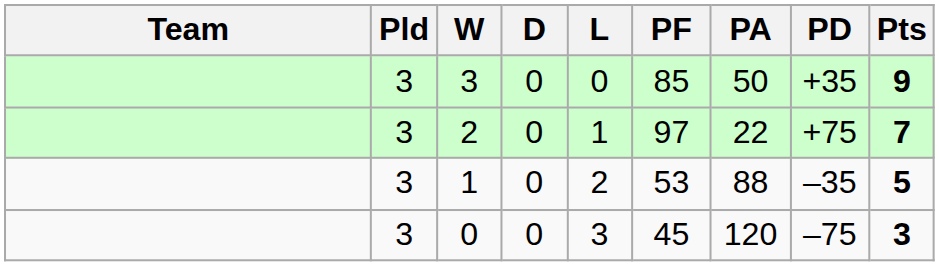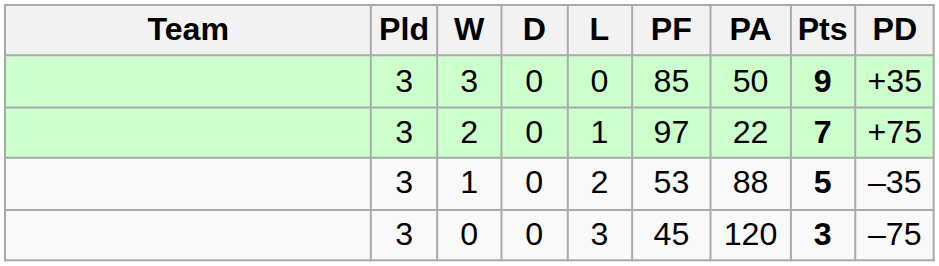columns swapped: (830, 30) <-> (902, 30)
